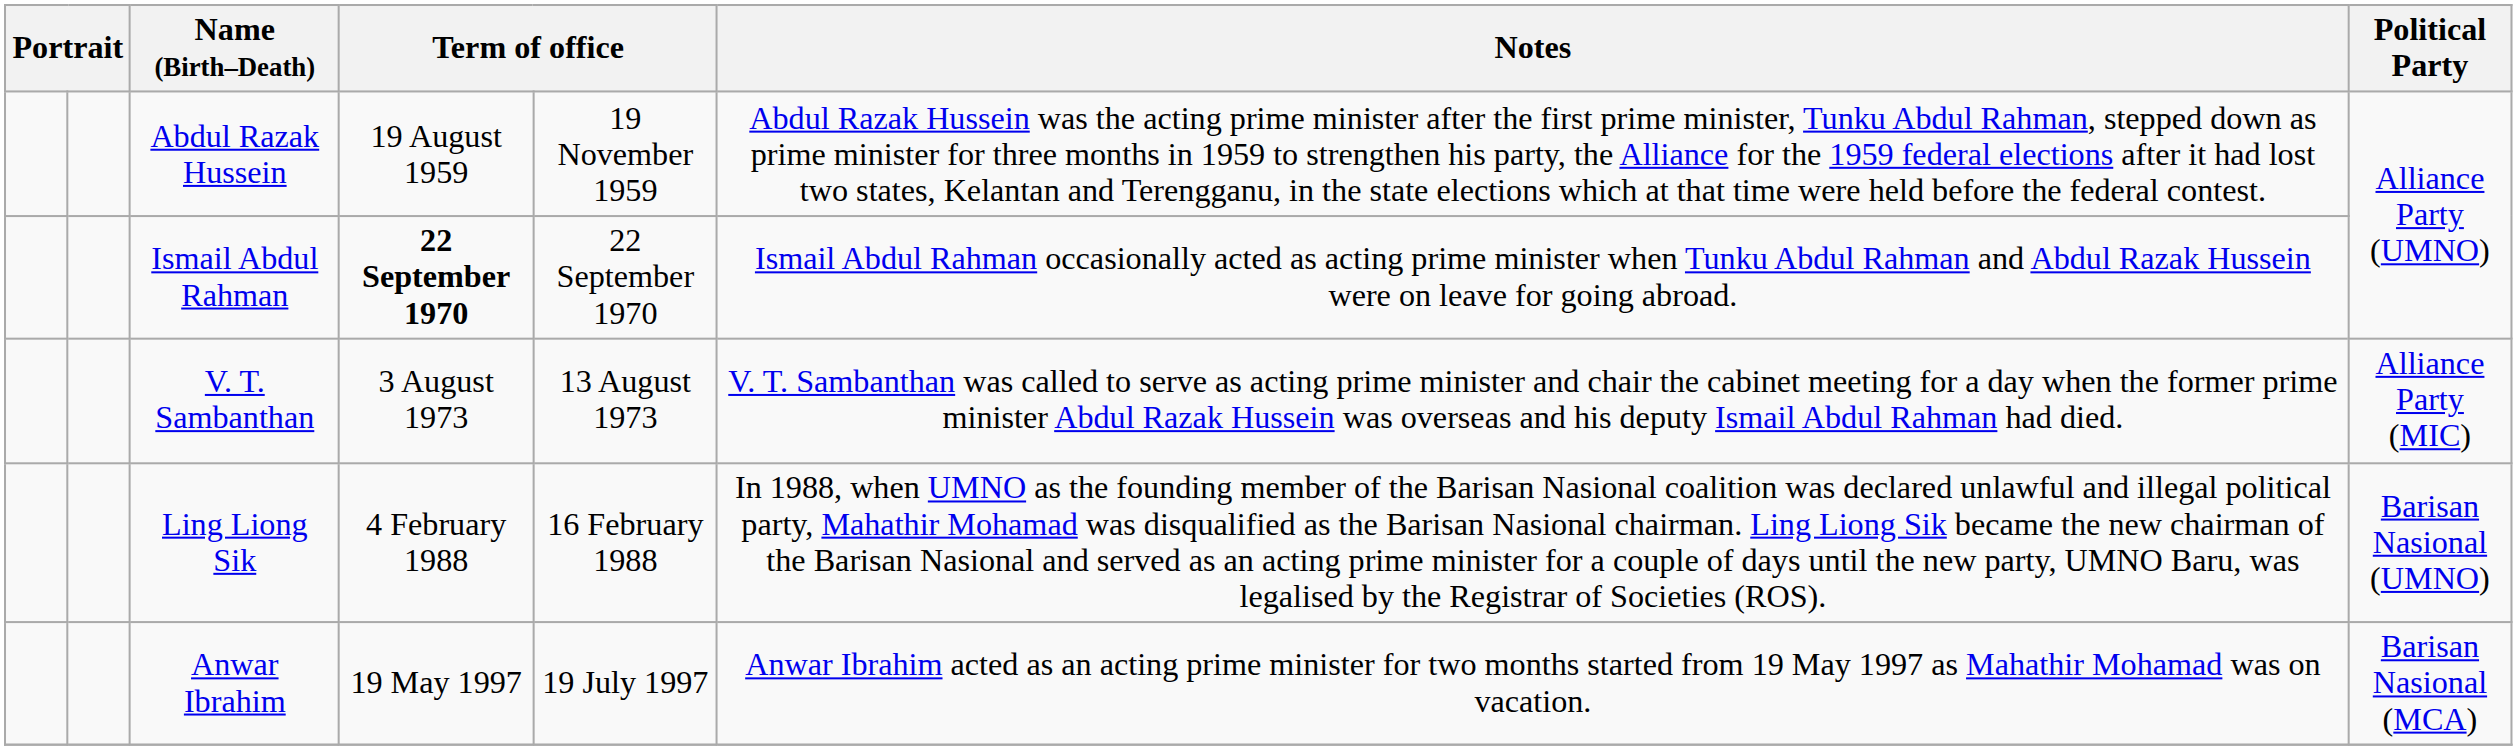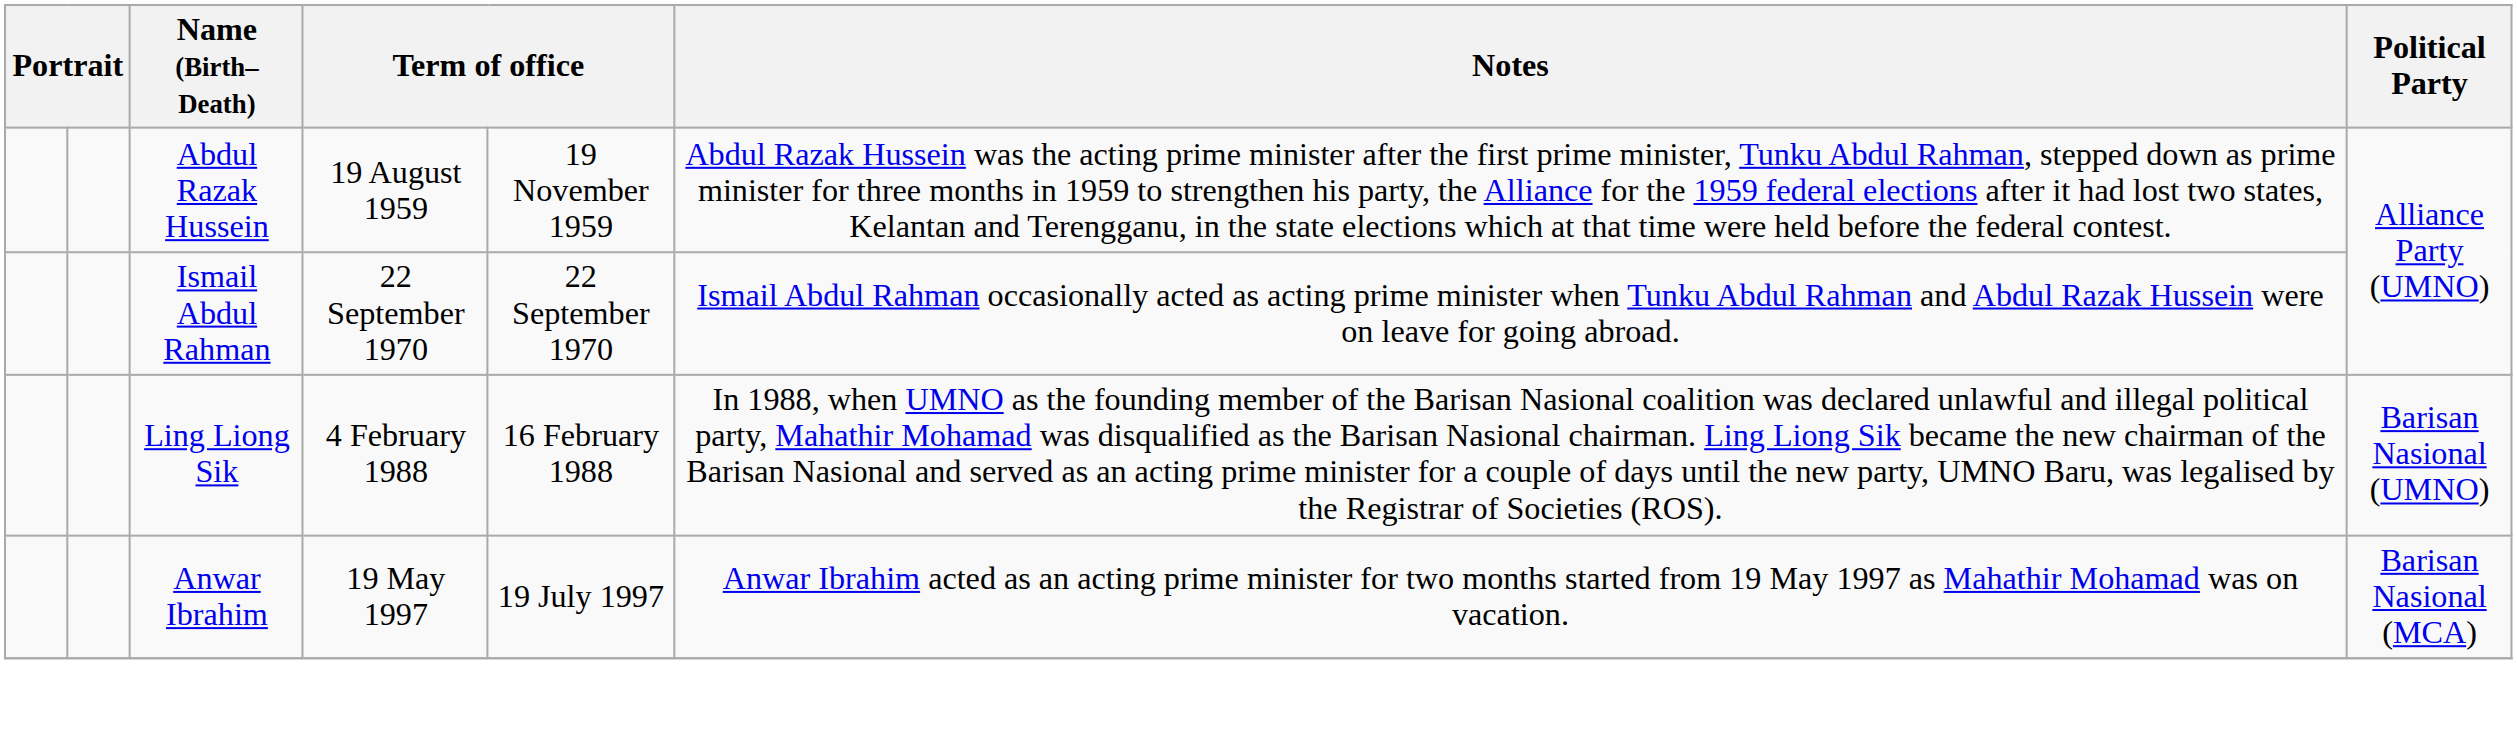(436, 276) bold -> (396, 312) normal
- row: (235, 400)
